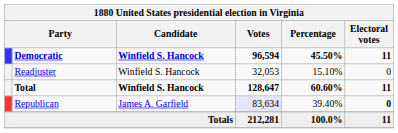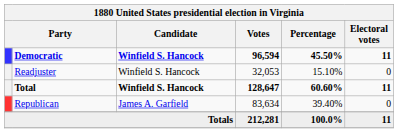(266, 104) lavender background -> (266, 104) no background
(389, 104) bold -> (389, 104) normal
